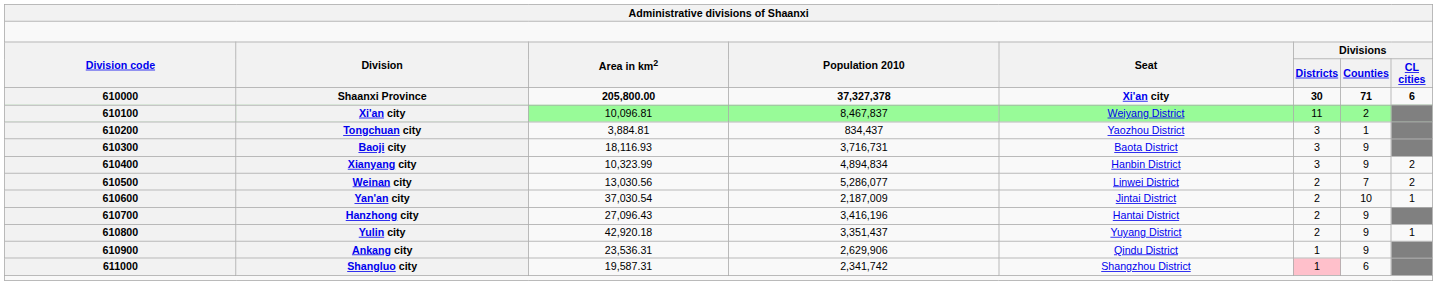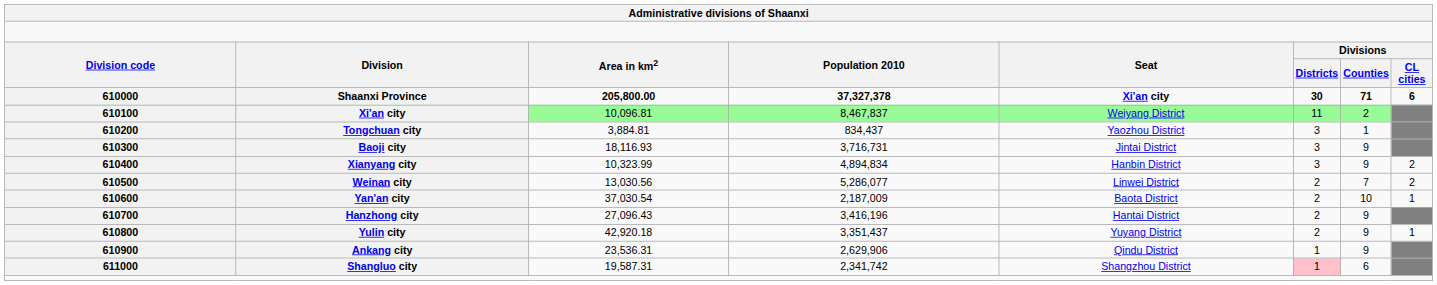(1146, 148) Baota District -> (1146, 148) Jintai District
(1146, 199) Jintai District -> (1146, 199) Baota District
